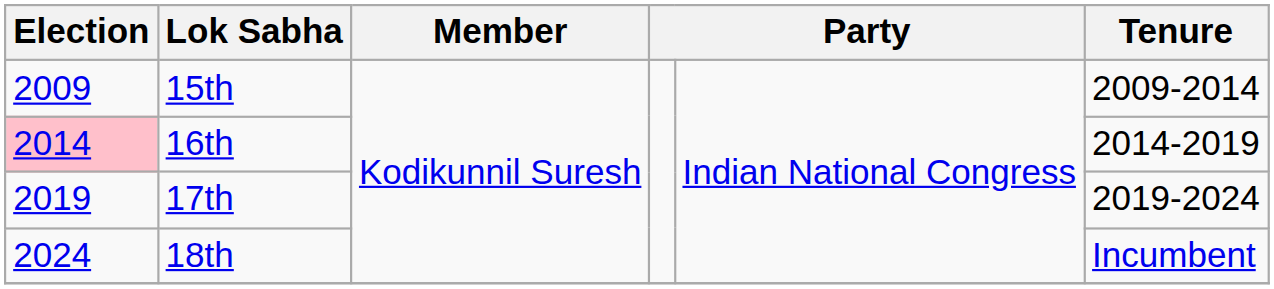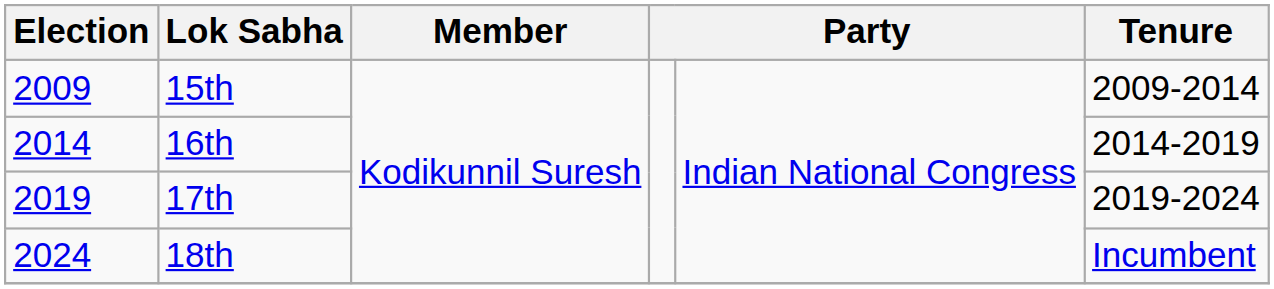(52, 143) pink background -> (52, 143) no background
